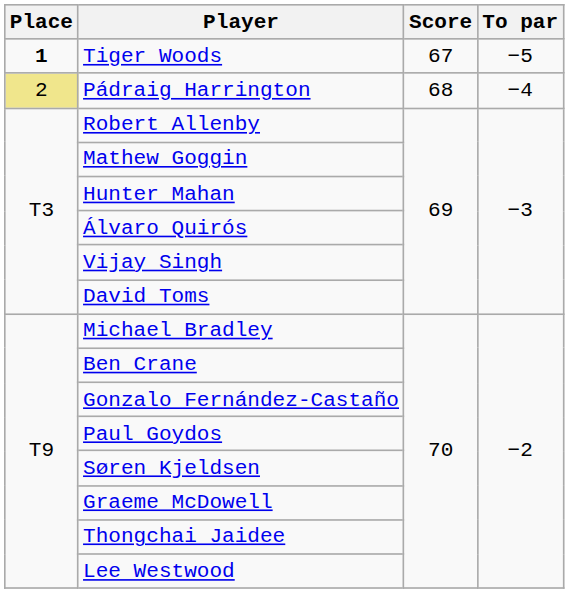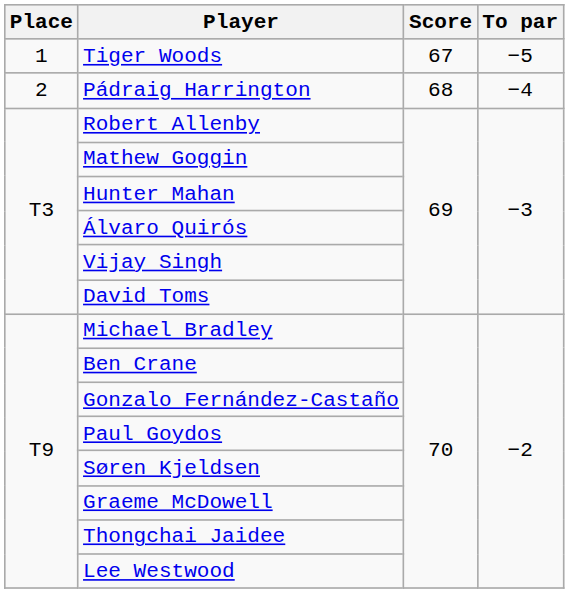(41, 56) bold -> (41, 56) normal
(41, 91) khaki background -> (41, 91) no background
